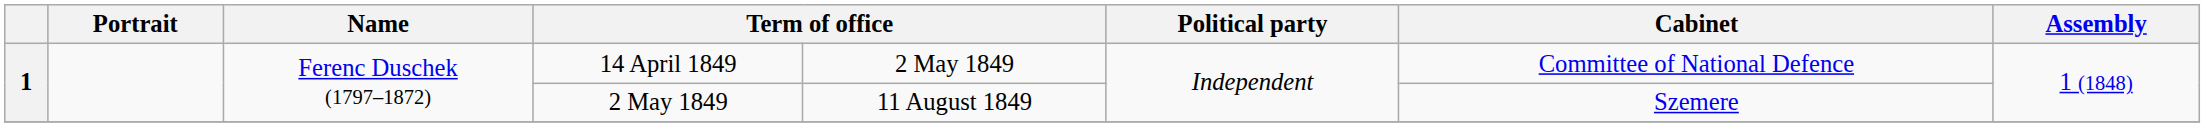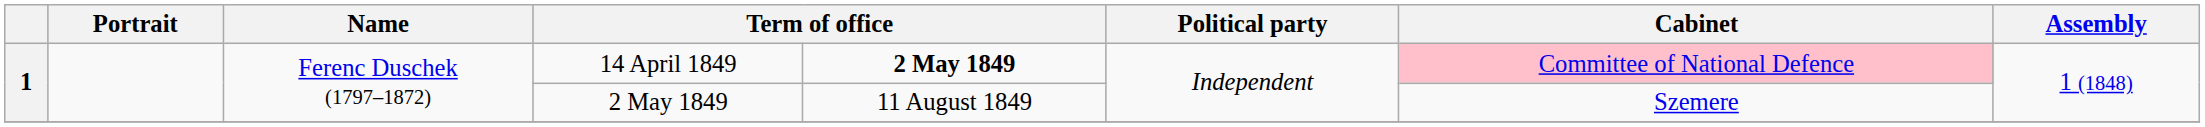(954, 63) normal -> (954, 63) bold
(1696, 63) no background -> (1696, 63) pink background
